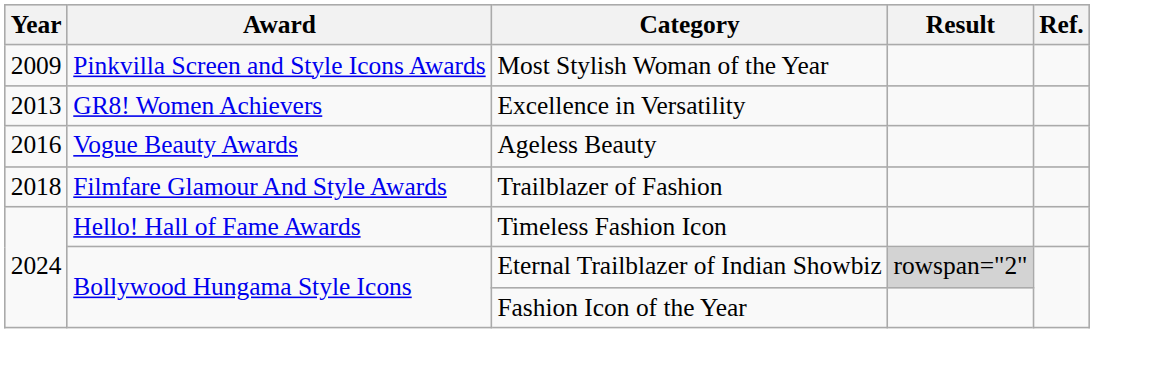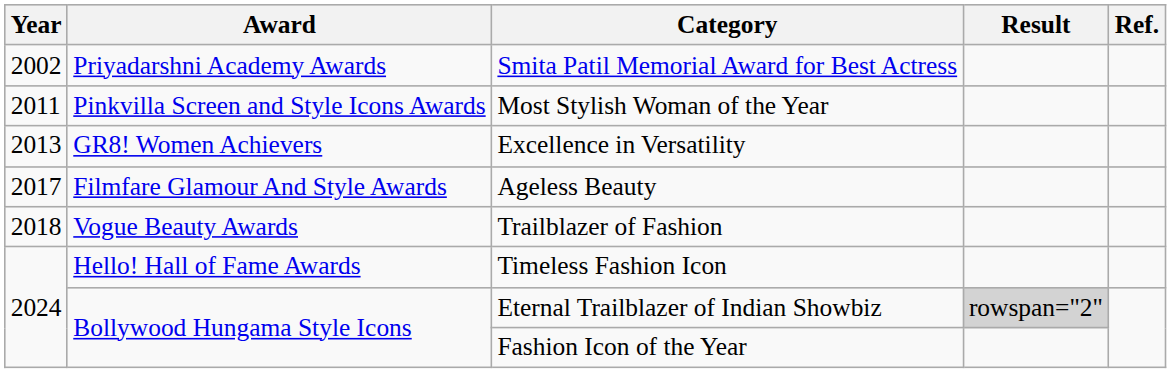+ row: (727, 65)
(36, 65) 2009 -> (36, 105) 2011
(36, 145) 2016 -> (36, 186) 2017
(186, 145) Vogue Beauty Awards -> (260, 186) Filmfare Glamour And Style Awards
(260, 186) Filmfare Glamour And Style Awards -> (186, 226) Vogue Beauty Awards
